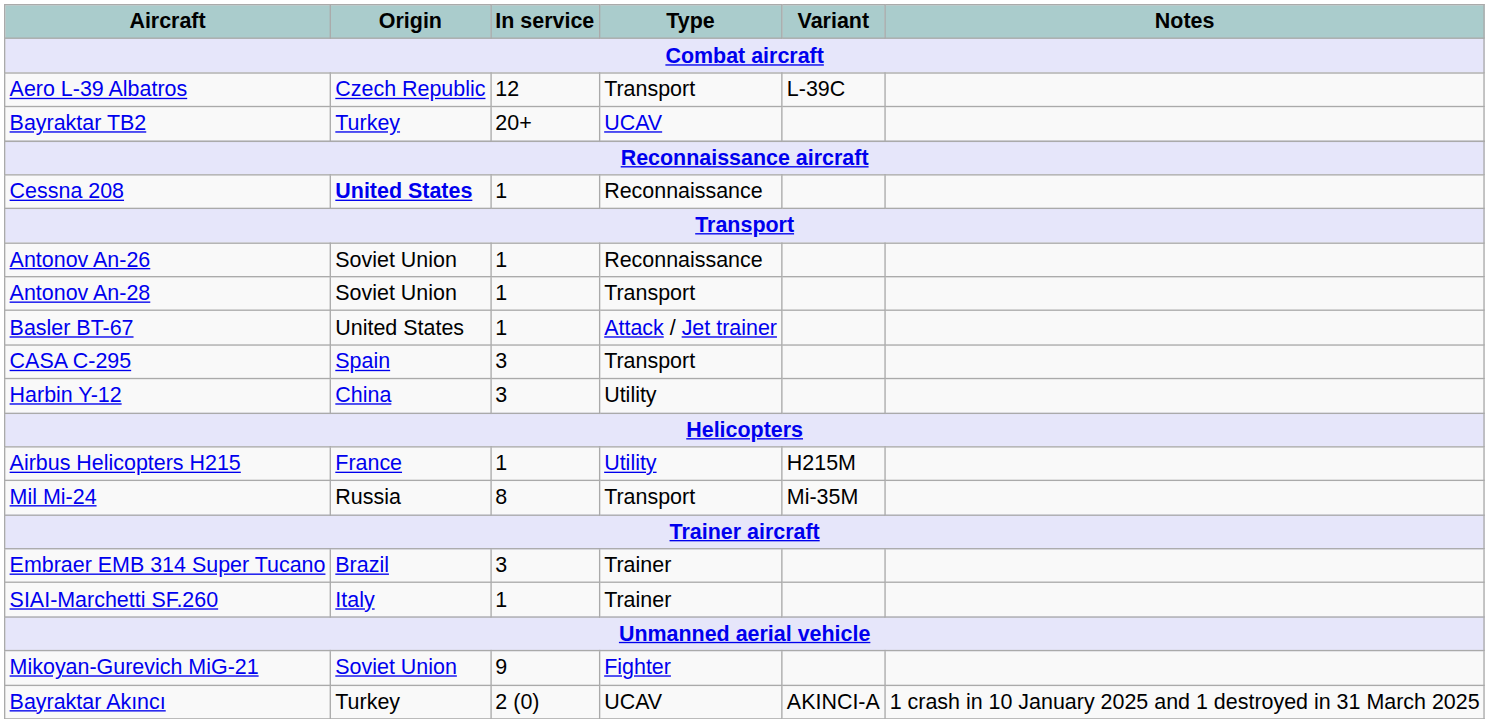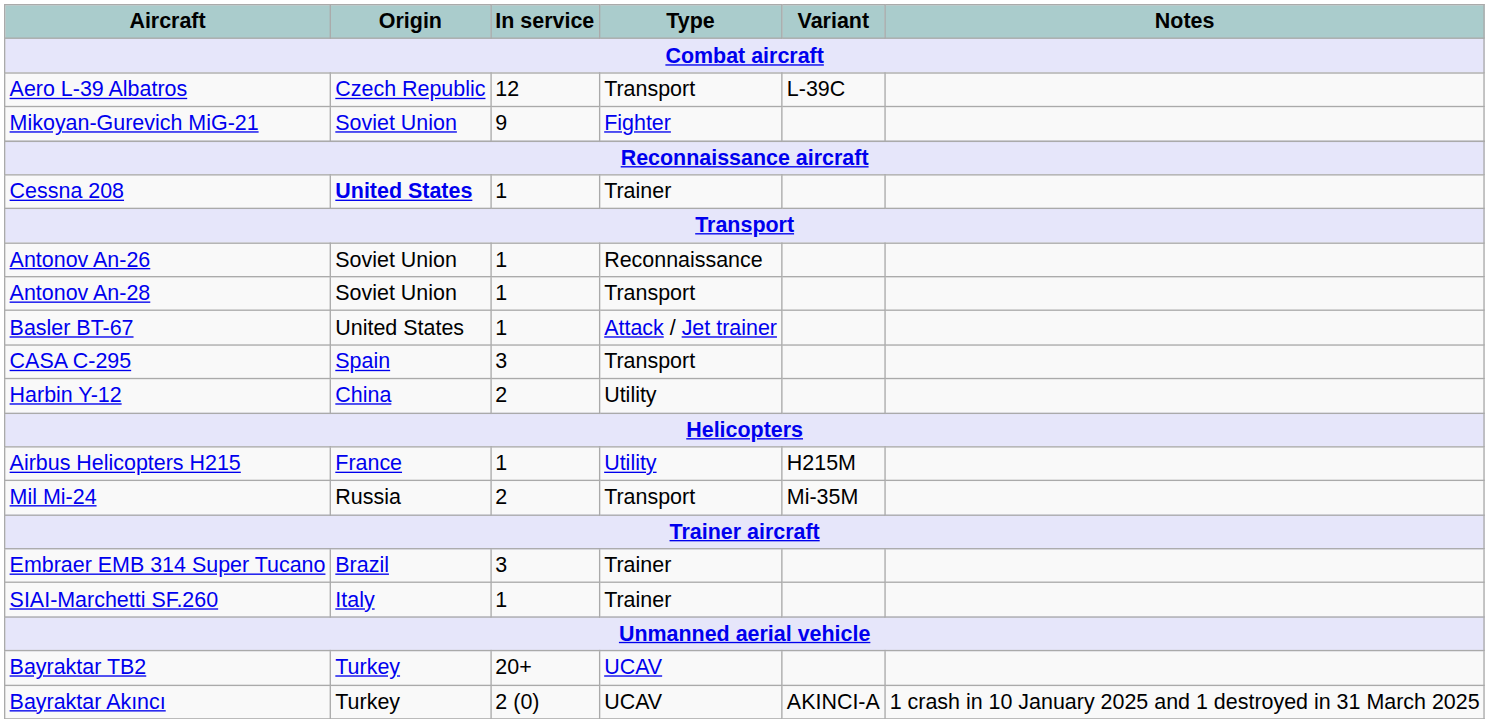rows swapped: (134, 667) <-> (78, 123)
(683, 191) Reconnaissance -> (638, 191) Trainer
(501, 395) 3 -> (501, 395) 2
(501, 497) 8 -> (501, 497) 2
